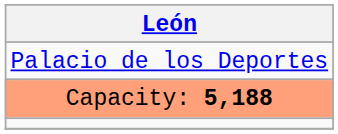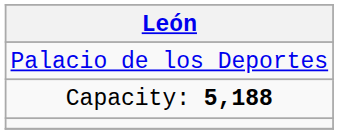(169, 99) lightsalmon background -> (169, 99) no background
